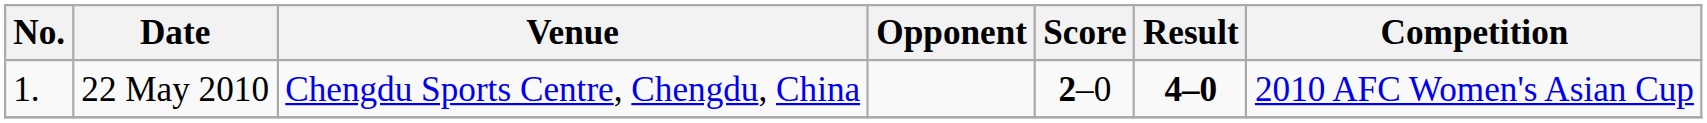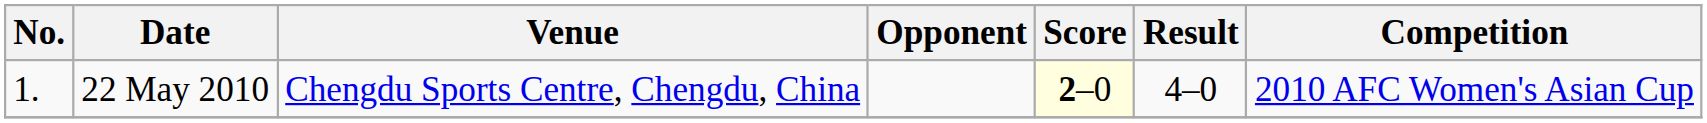(1085, 88) no background -> (1085, 88) lightyellow background
(1191, 88) bold -> (1191, 88) normal
